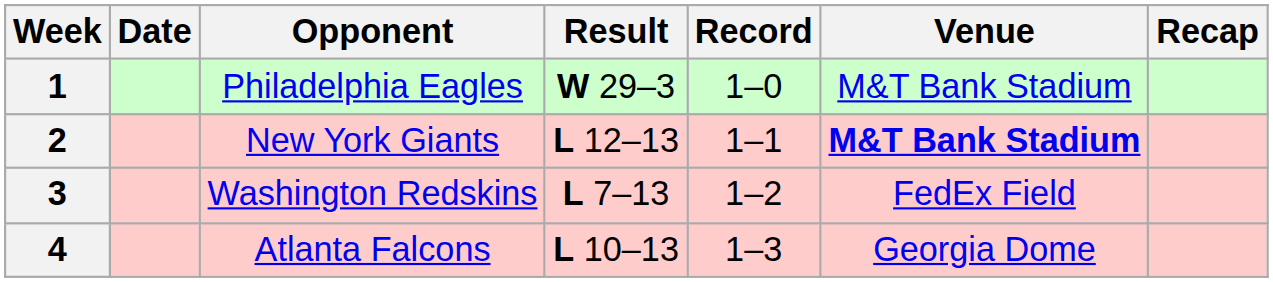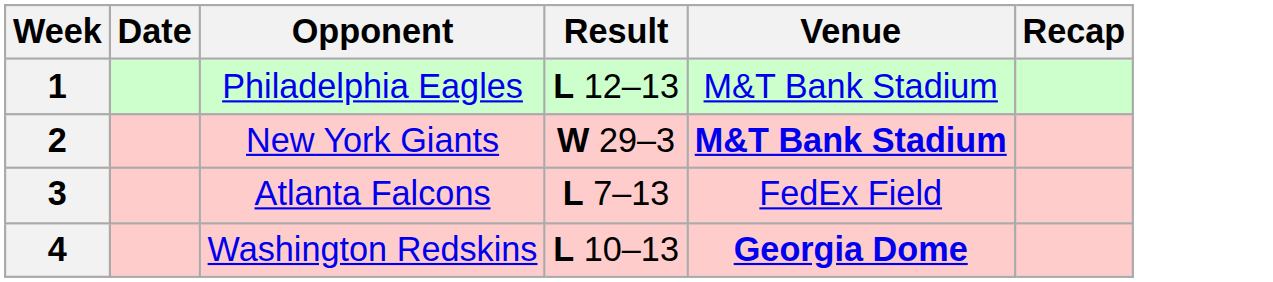- column: (754, 31)
(616, 85) W 29–3 -> (616, 85) L 12–13
(616, 140) L 12–13 -> (616, 140) W 29–3
(373, 194) Washington Redskins -> (373, 194) Atlanta Falcons
(373, 248) Atlanta Falcons -> (373, 248) Washington Redskins
(984, 248) normal -> (851, 248) bold
